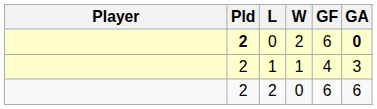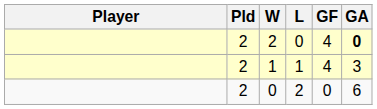columns swapped: (299, 16) <-> (272, 16)
(243, 41) bold -> (243, 41) normal
(327, 41) 6 -> (327, 41) 4
(327, 91) 6 -> (327, 91) 0
